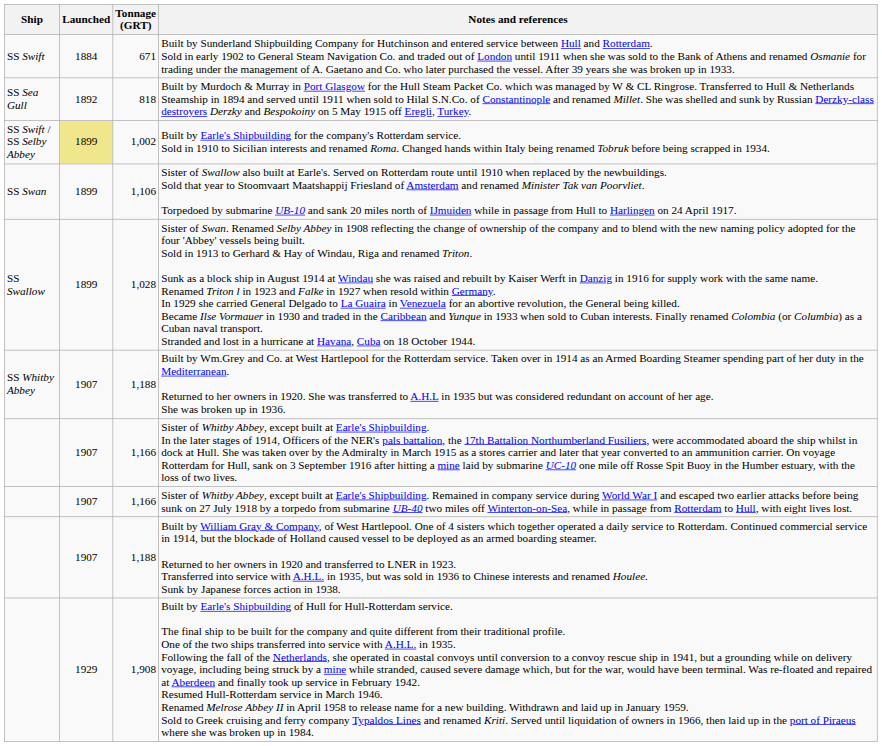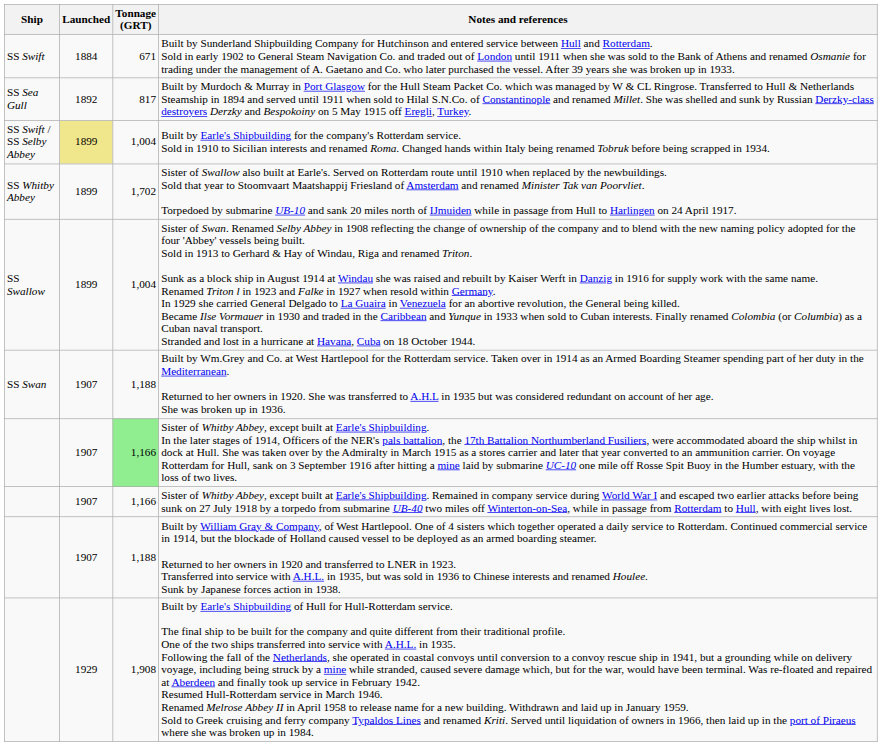(148, 99) 818 -> (148, 99) 817
(143, 142) 1,002 -> (143, 142) 1,004
(27, 191) SS Swan -> (30, 191) SS Whitby Abbey
(143, 191) 1,106 -> (143, 191) 1,702
(143, 284) 1,028 -> (143, 284) 1,004
(30, 384) SS Whitby Abbey -> (27, 384) SS Swan
(143, 452) no background -> (143, 452) lightgreen background
